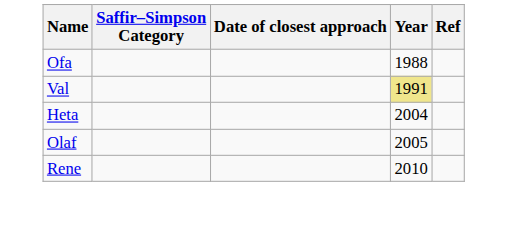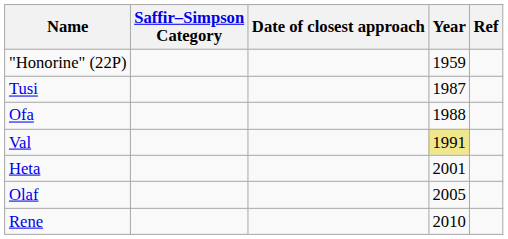+ row: (68, 62)
+ row: (23, 89)
(411, 115) 2004 -> (449, 168) 2001
